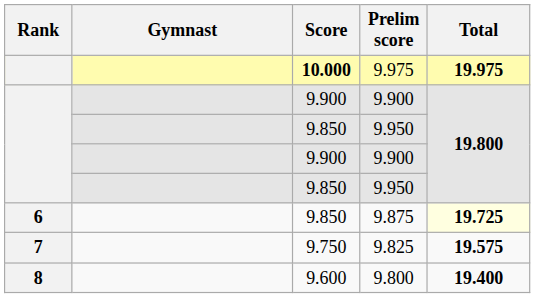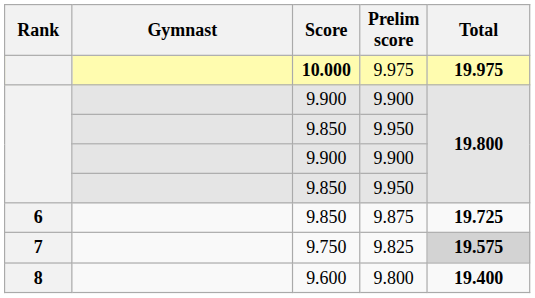(479, 218) lightyellow background -> (479, 218) no background
(479, 247) no background -> (479, 247) lightgrey background
